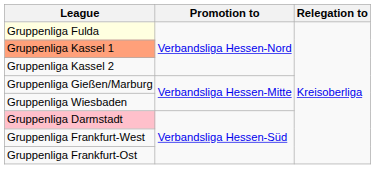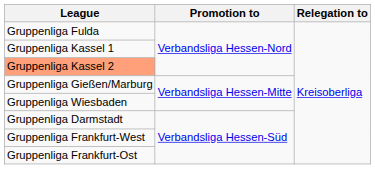(53, 31) lightyellow background -> (53, 31) no background
(60, 48) lightsalmon background -> (60, 48) no background
(60, 66) no background -> (60, 66) lightsalmon background
(65, 119) pink background -> (65, 119) no background
